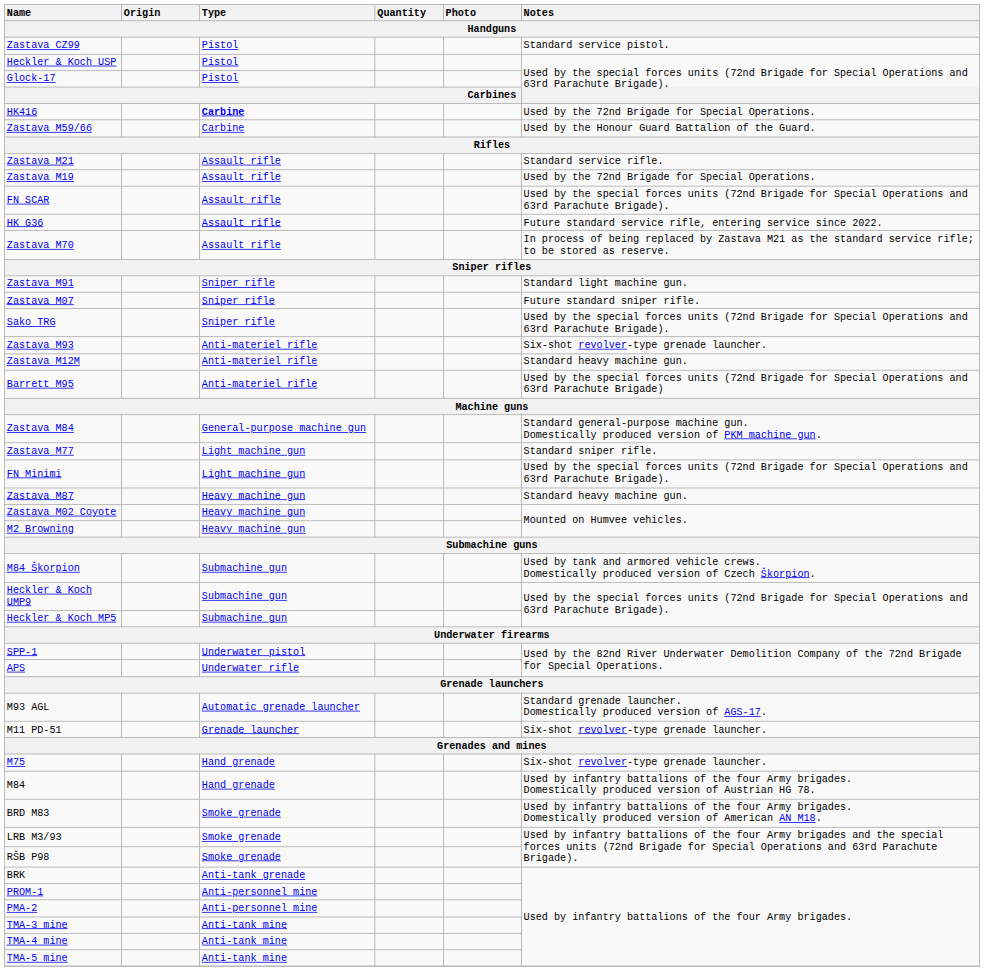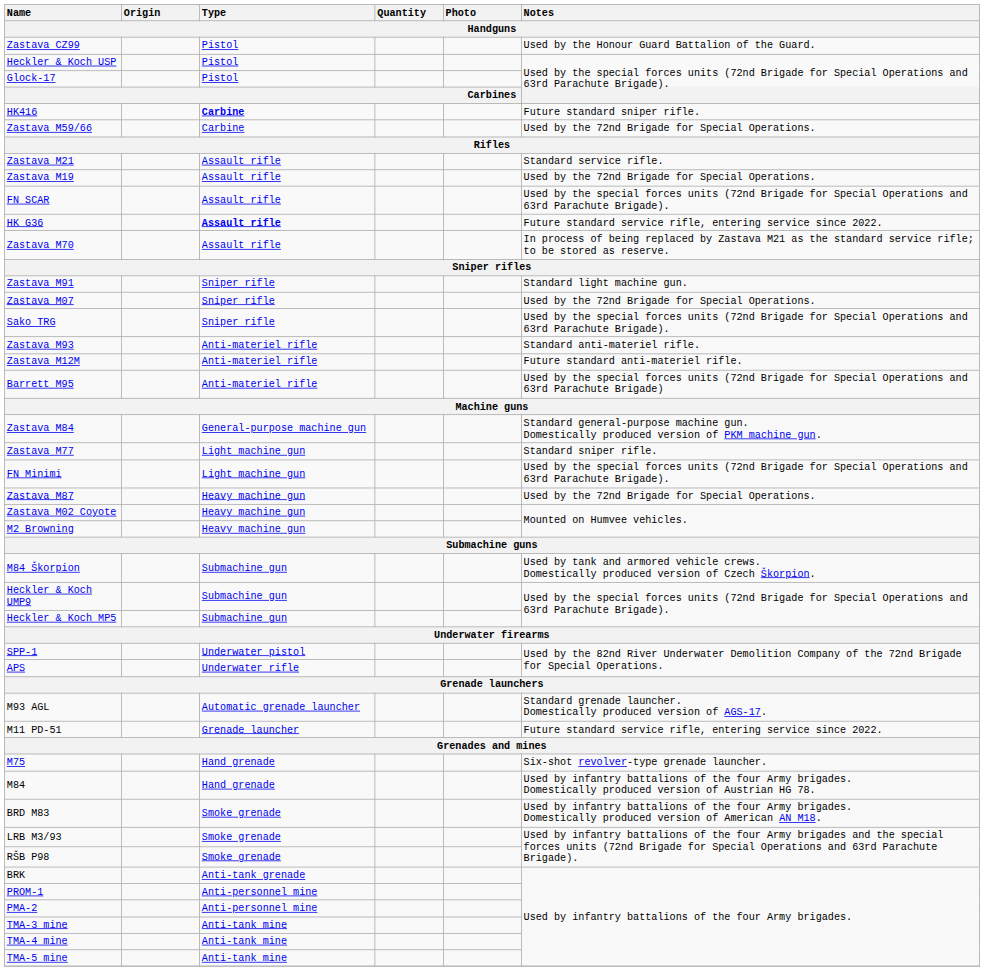(597, 46) Standard service pistol. -> (670, 46) Used by the Honour Guard Battalion of the Guard.
(670, 112) Used by the 72nd Brigade for Special Operations. -> (612, 112) Future standard sniper rifle.
(670, 128) Used by the Honour Guard Battalion of the Guard. -> (670, 128) Used by the 72nd Brigade for Special Operations.
(241, 223) normal -> (241, 223) bold
(612, 300) Future standard sniper rifle. -> (670, 300) Used by the 72nd Brigade for Special Operations.
(645, 345) Six-shot revolver-type grenade launcher. -> (612, 345) Standard anti-materiel rifle.
(606, 362) Standard heavy machine gun. -> (633, 362) Future standard anti-materiel rifle.
(606, 496) Standard heavy machine gun. -> (670, 496) Used by the 72nd Brigade for Special Operations.
(645, 729) Six-shot revolver-type grenade launcher. -> (703, 729) Future standard service rifle, entering service since 2022.
